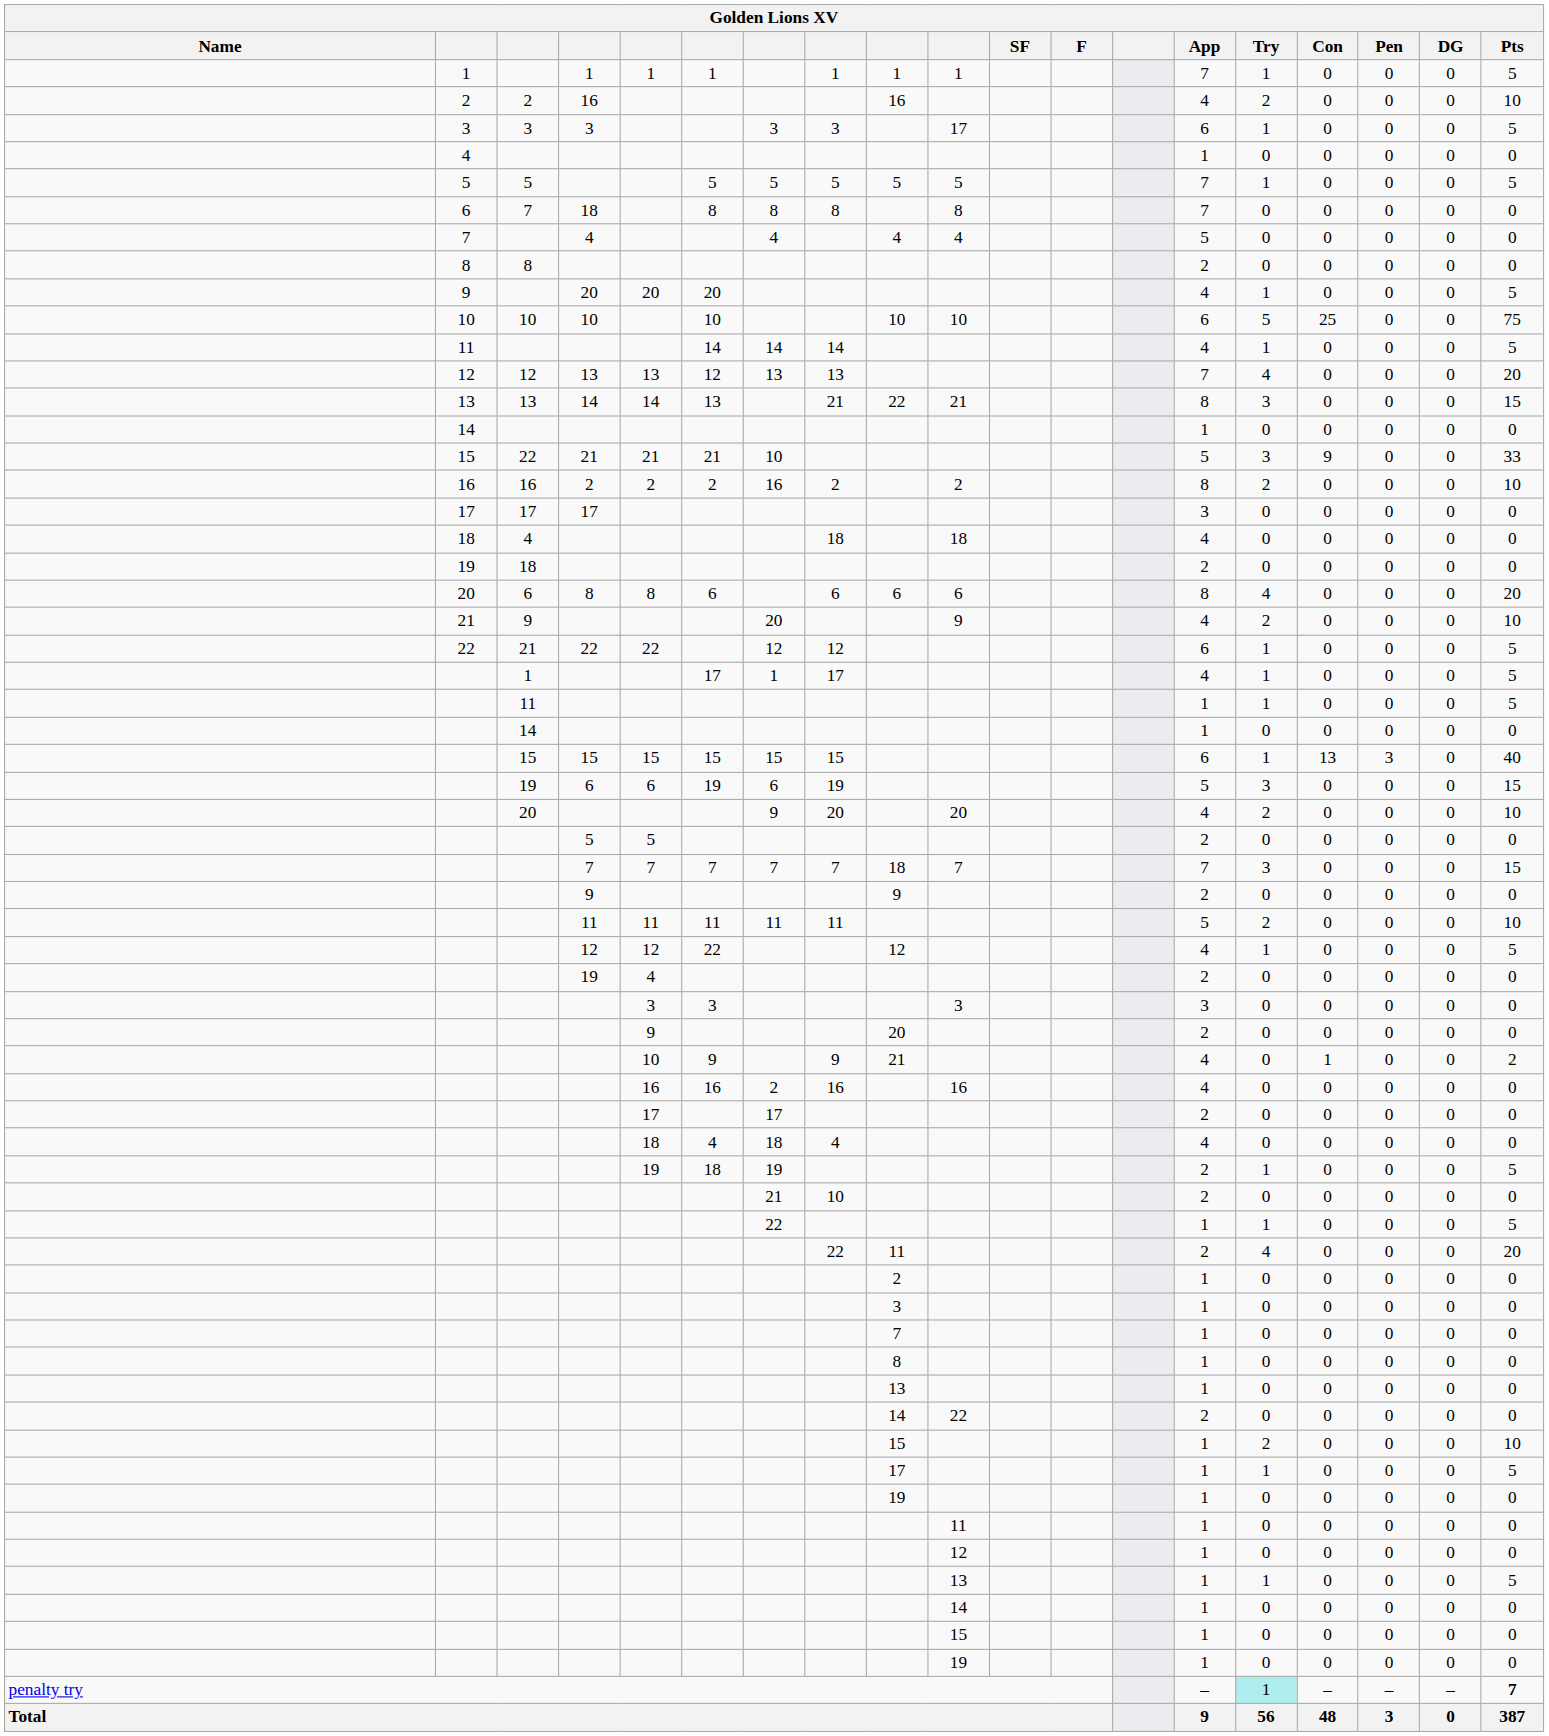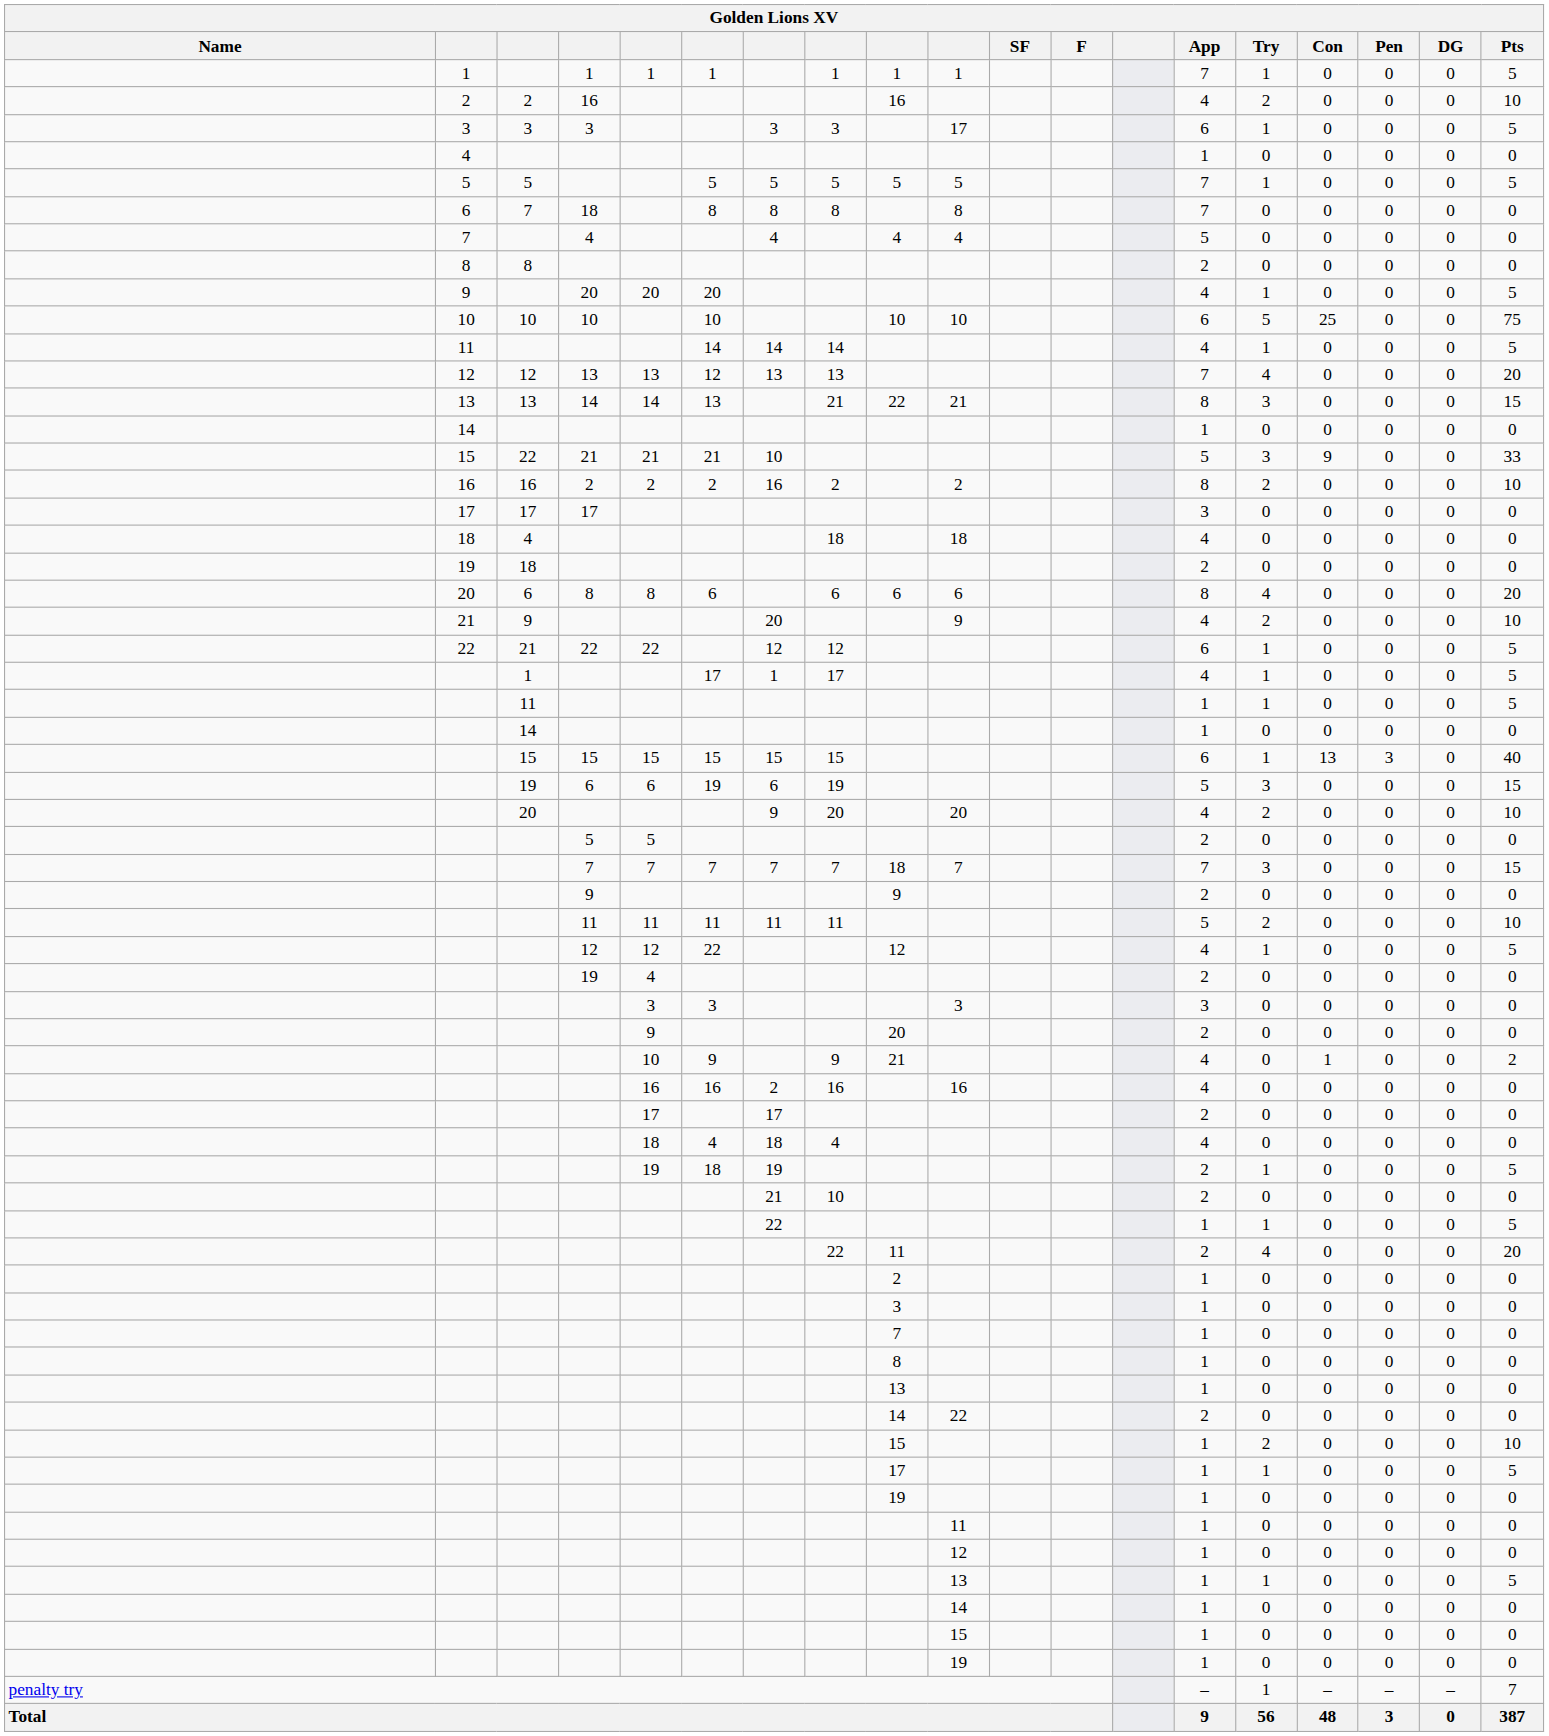(1266, 1689) paleturquoise background -> (1266, 1689) no background
(1512, 1689) bold -> (1512, 1689) normal
